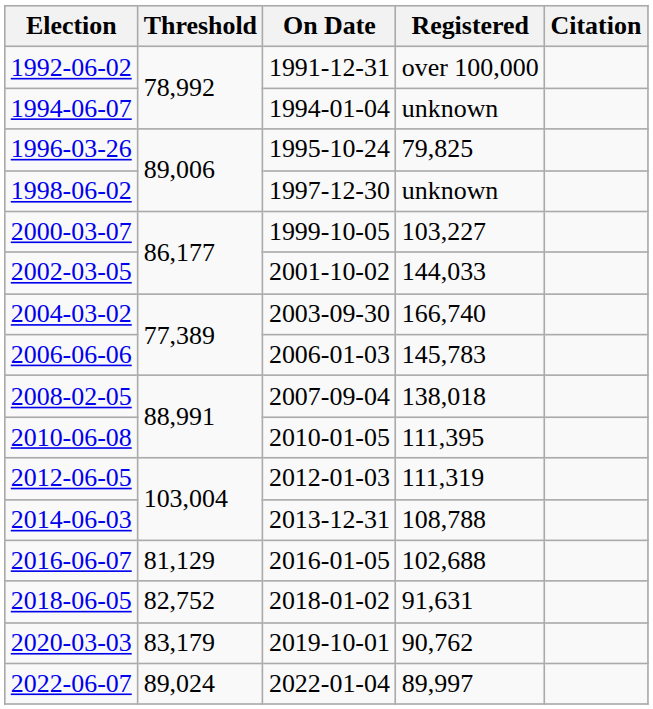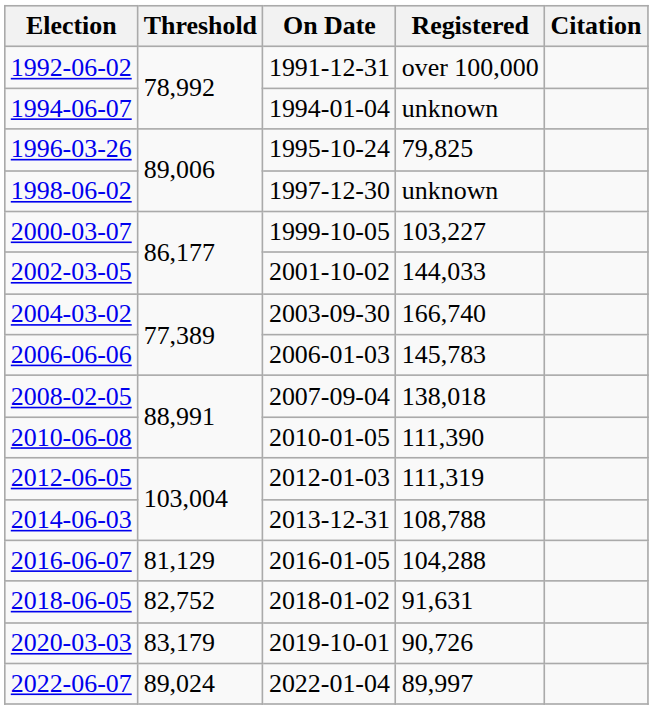(443, 437) 111,395 -> (443, 437) 111,390
(444, 560) 102,688 -> (444, 560) 104,288
(437, 642) 90,762 -> (437, 642) 90,726
